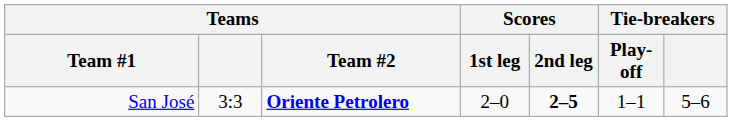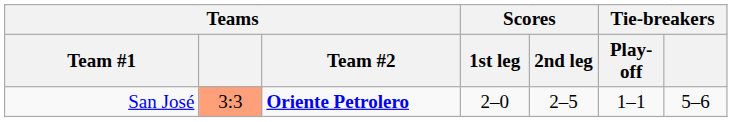(230, 101) no background -> (230, 101) lightsalmon background
(564, 101) bold -> (564, 101) normal
